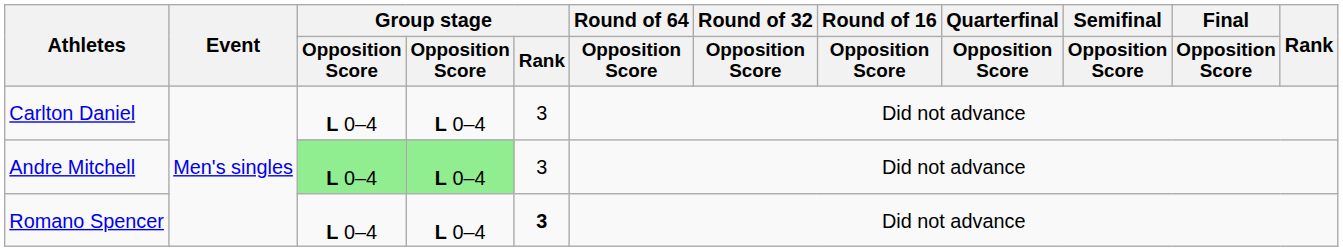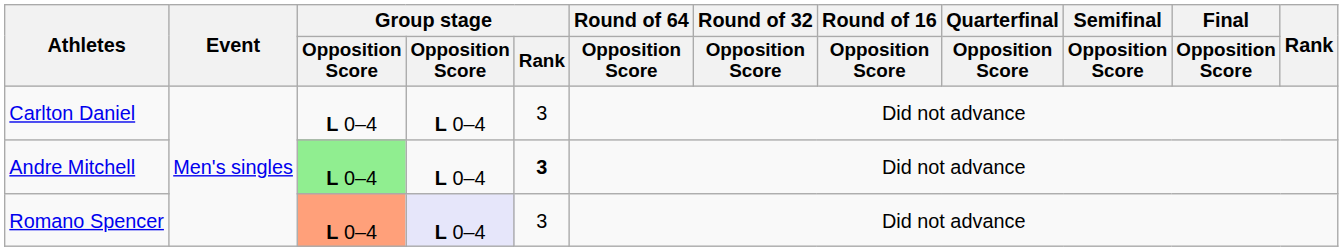(460, 178) lightgreen background -> (460, 178) no background
(542, 167) normal -> (542, 167) bold
(352, 232) no background -> (352, 232) lightsalmon background
(460, 232) no background -> (460, 232) lavender background
(542, 220) bold -> (542, 220) normal
